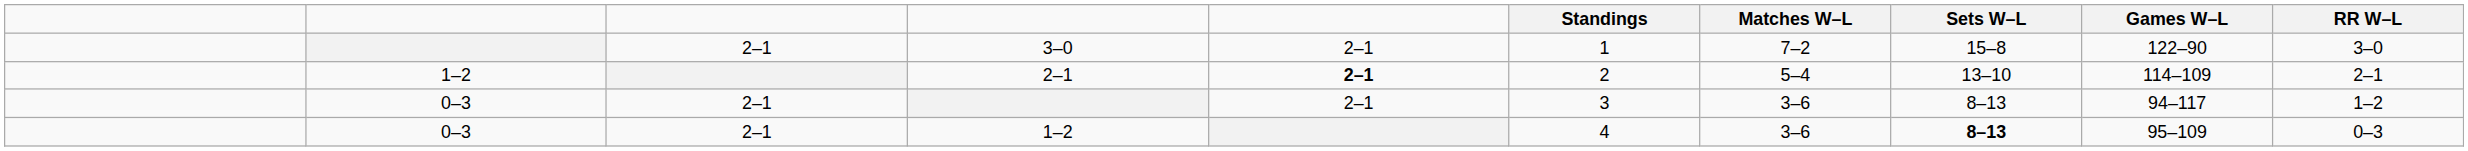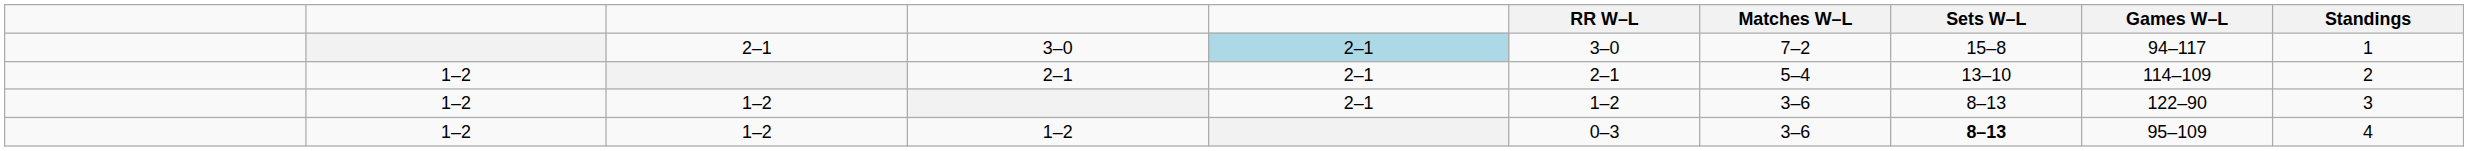columns swapped: (2368, 19) <-> (1605, 19)
(1359, 47) no background -> (1359, 47) lightblue background
(2177, 47) 122–90 -> (2177, 47) 94–117
(1359, 76) bold -> (1359, 76) normal
(456, 104) 0–3 -> (456, 104) 1–2
(757, 104) 2–1 -> (757, 104) 1–2
(2177, 104) 94–117 -> (2177, 104) 122–90
(456, 132) 0–3 -> (456, 132) 1–2
(757, 132) 2–1 -> (757, 132) 1–2
